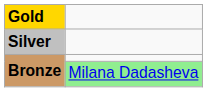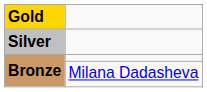(133, 73) lightgreen background -> (133, 73) no background
